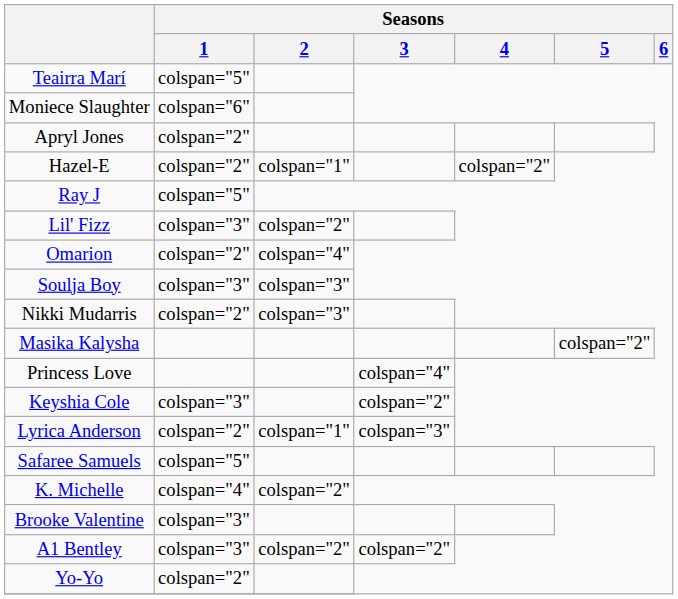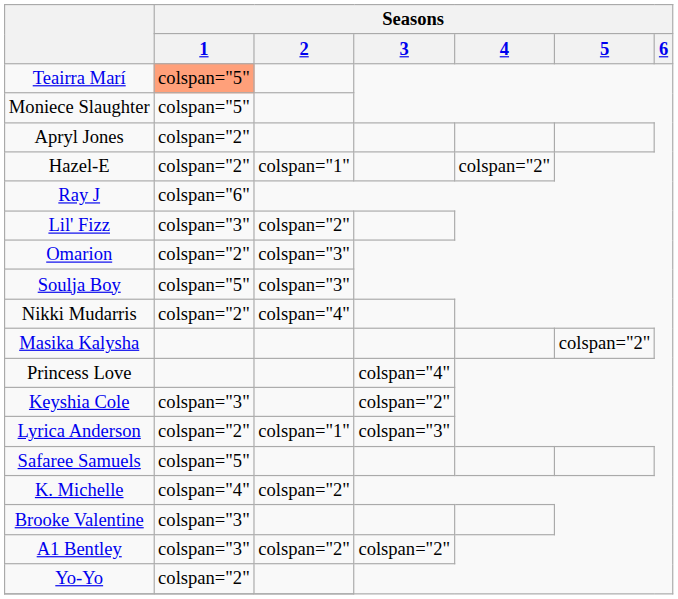(204, 78) no background -> (204, 78) lightsalmon background
(204, 107) colspan="6" -> (204, 107) colspan="5"
(204, 195) colspan="5" -> (204, 195) colspan="6"
(304, 254) colspan="4" -> (304, 254) colspan="3"
(204, 284) colspan="3" -> (204, 284) colspan="5"
(304, 313) colspan="3" -> (304, 313) colspan="4"
